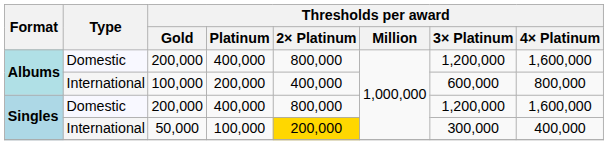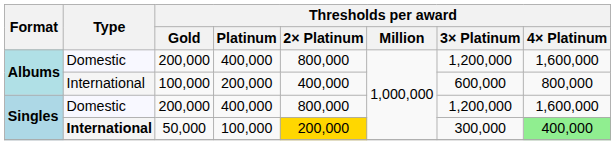(106, 128) normal -> (109, 128) bold
(560, 128) no background -> (567, 128) lightgreen background
